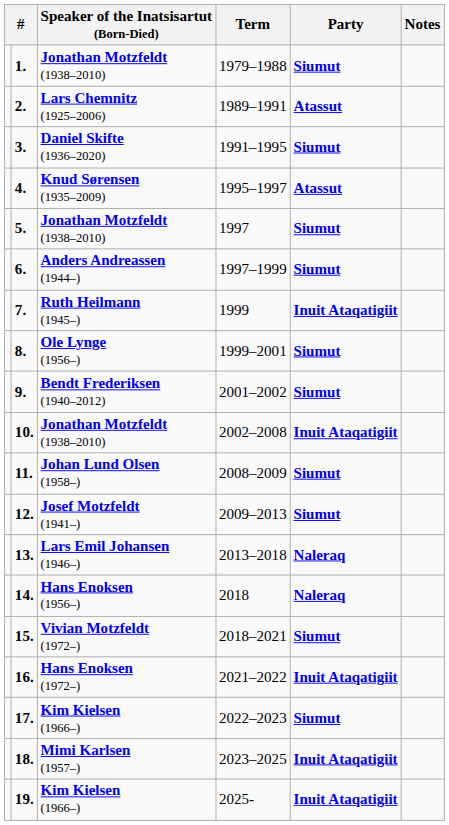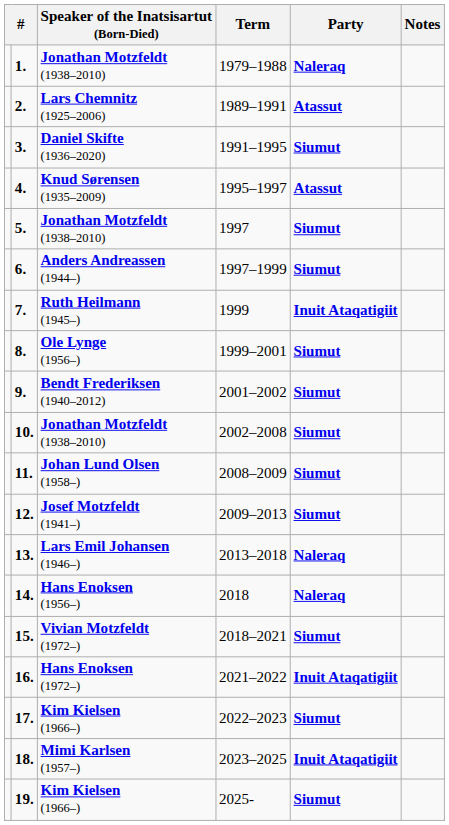(317, 65) Siumut -> (319, 65) Naleraq
(346, 432) Inuit Ataqatigiit -> (317, 432) Siumut
(346, 799) Inuit Ataqatigiit -> (317, 799) Siumut
